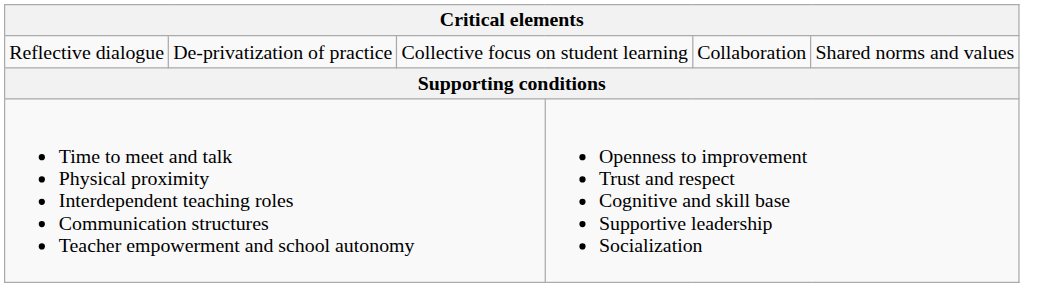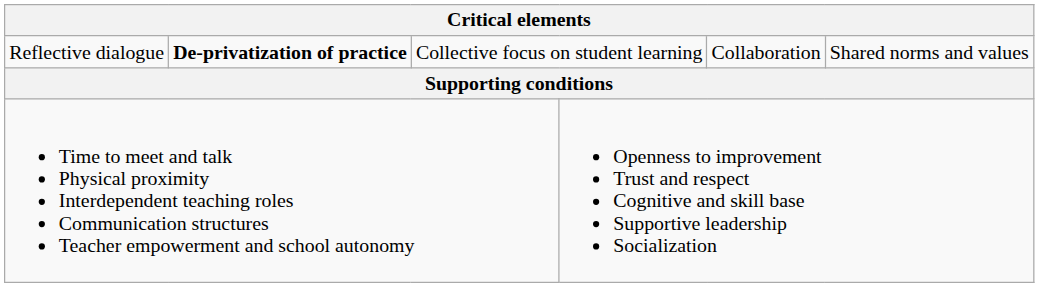(283, 51) normal -> (290, 51) bold
